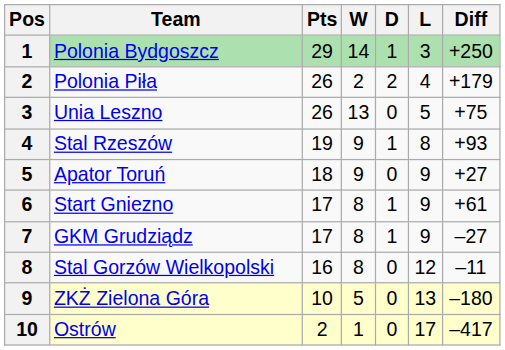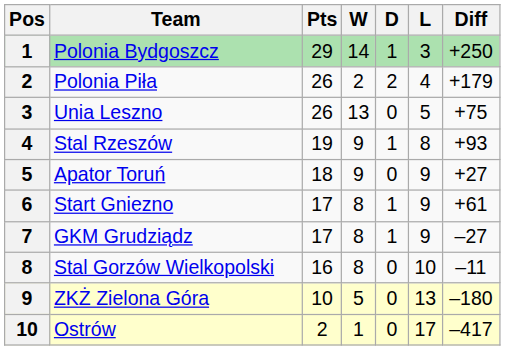(425, 267) 12 -> (425, 267) 10
